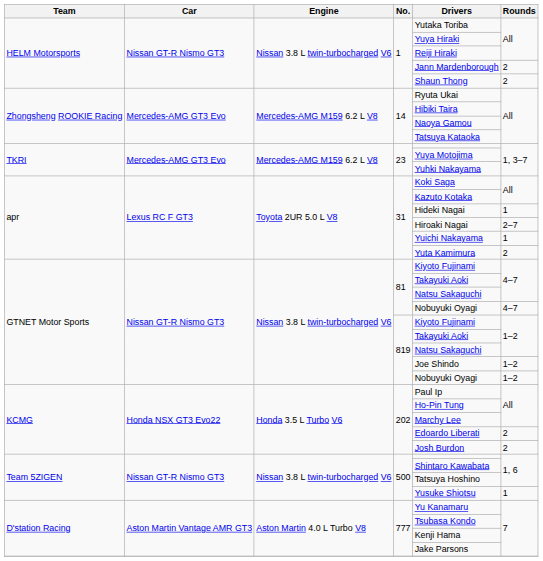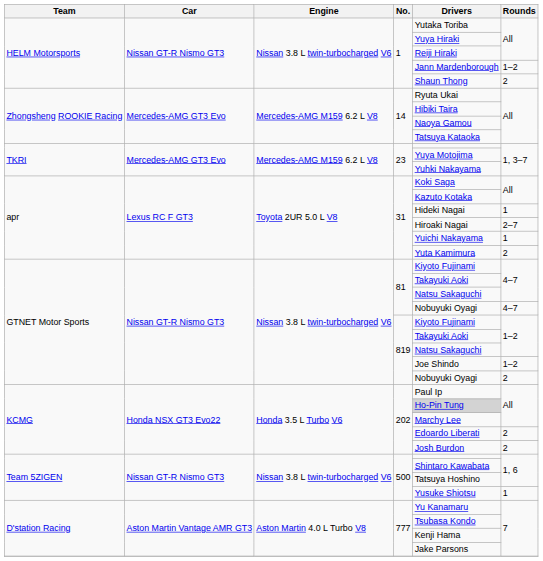(505, 67) 2 -> (510, 67) 1–2
(510, 377) 1–2 -> (505, 377) 2
(439, 405) no background -> (439, 405) lightgrey background
